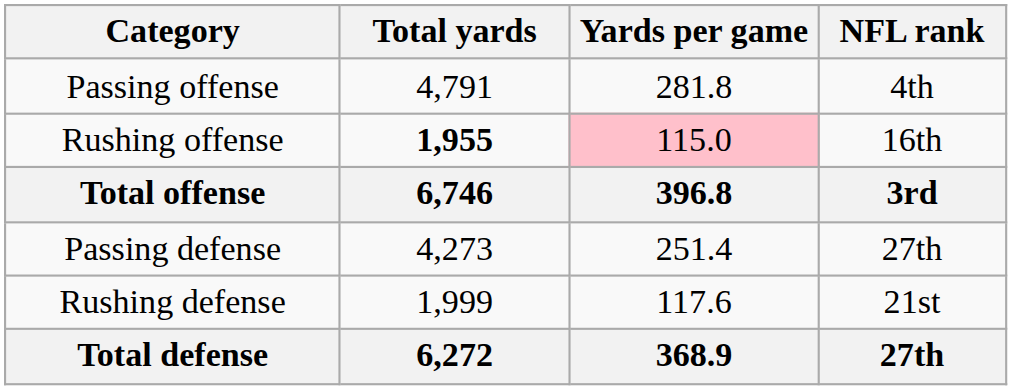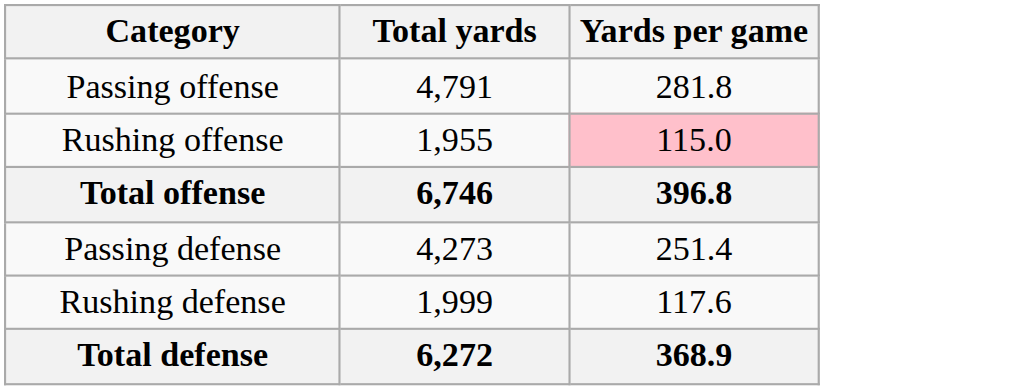- column: (912, 31)
(455, 139) bold -> (455, 139) normal
